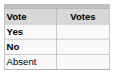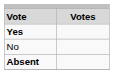(13, 46) bold -> (13, 46) normal
(21, 62) normal -> (23, 62) bold
